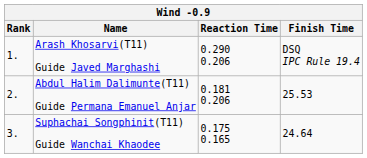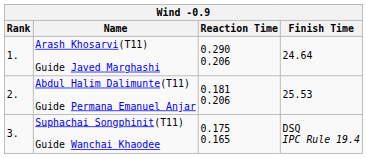(321, 56) DSQ IPC Rule 19.4 -> (297, 56) 24.64
(297, 134) 24.64 -> (321, 134) DSQ IPC Rule 19.4
